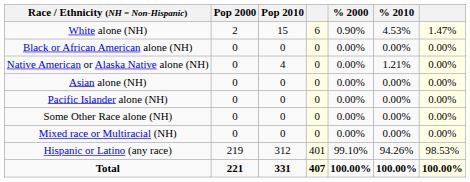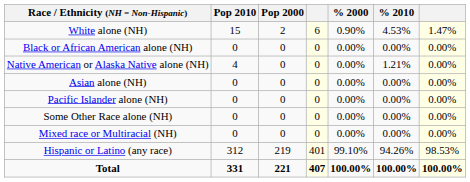columns swapped: (235, 13) <-> (283, 13)
